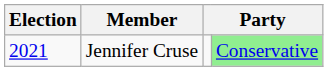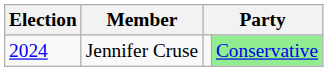(28, 50) 2021 -> (28, 50) 2024
